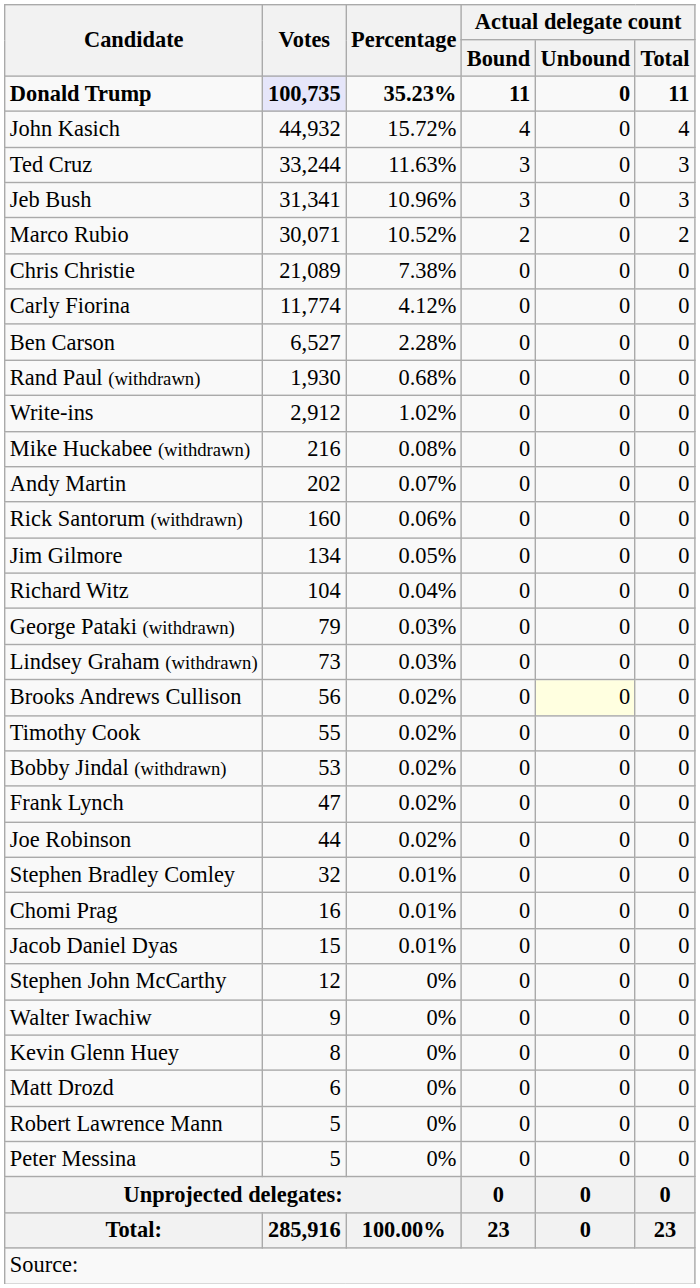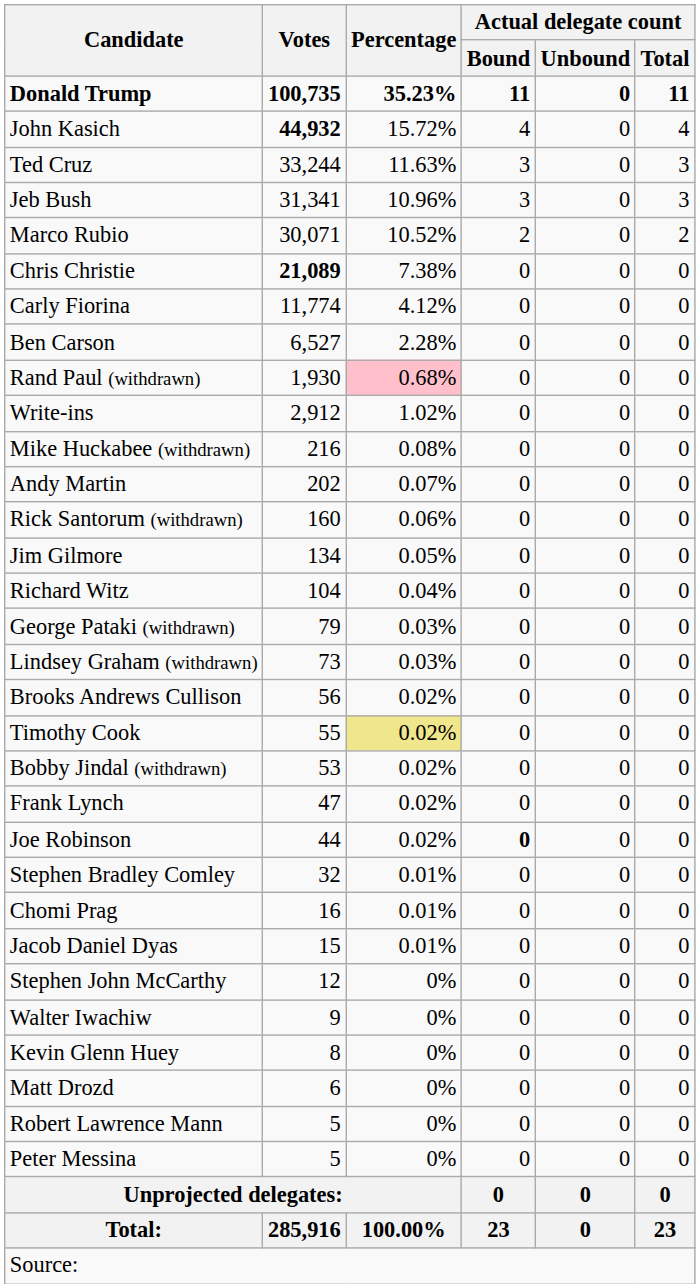(304, 93) lavender background -> (304, 93) no background
(310, 128) normal -> (310, 128) bold
(310, 270) normal -> (310, 270) bold
(427, 377) no background -> (427, 377) pink background
(625, 697) lightyellow background -> (625, 697) no background
(427, 732) no background -> (427, 732) khaki background
(525, 839) normal -> (525, 839) bold
